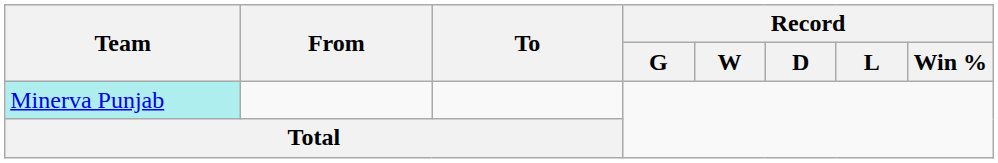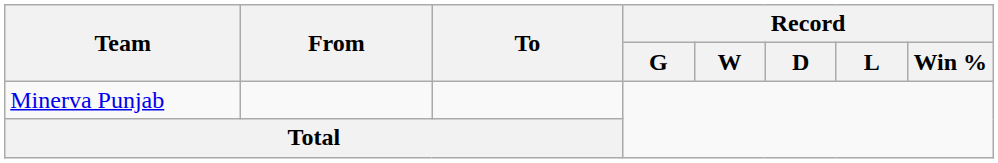(87, 99) paleturquoise background -> (87, 99) no background
